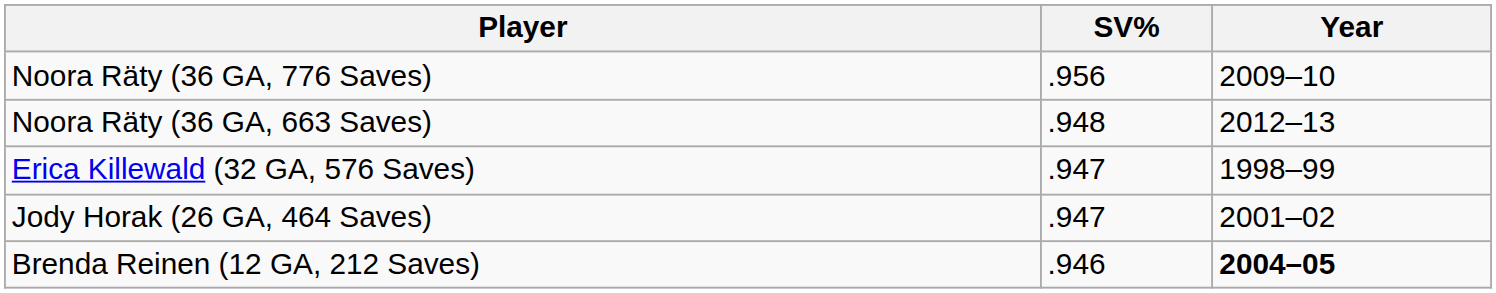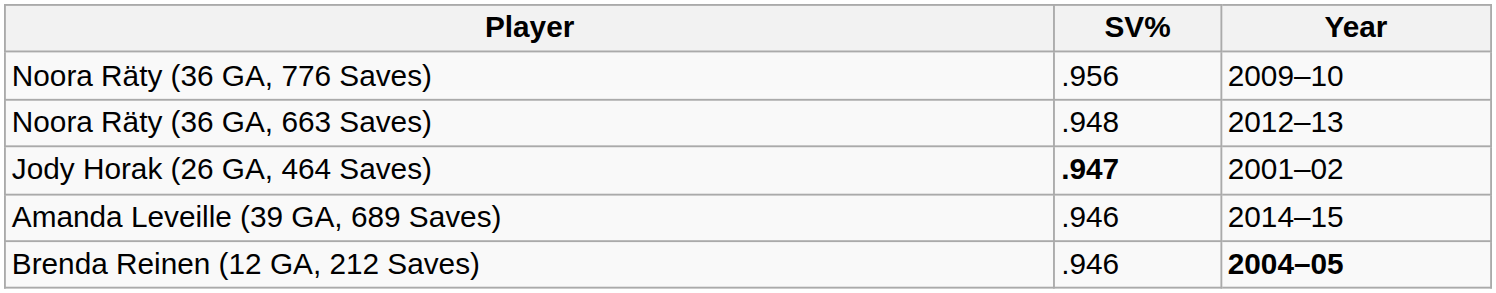- row: (243, 169)
(1077, 216) normal -> (1090, 169) bold
+ row: (257, 216)
